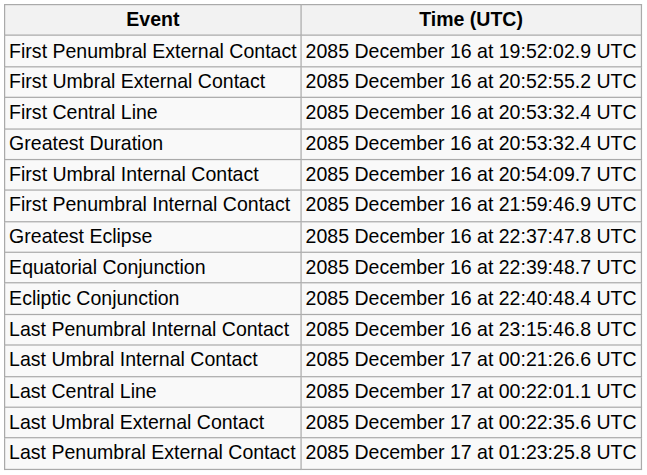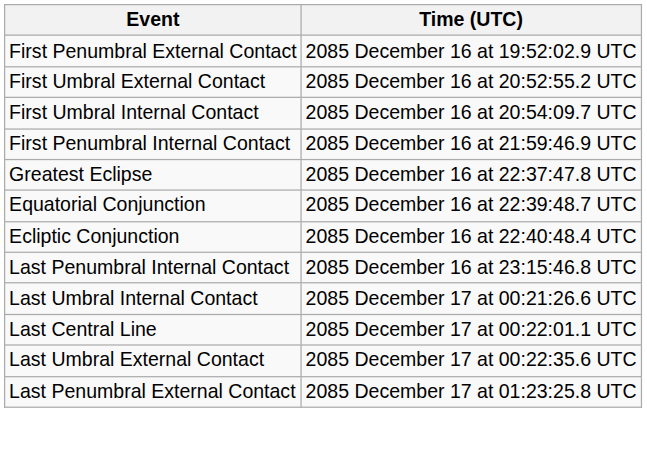- row: (83, 112)
- row: (86, 143)
